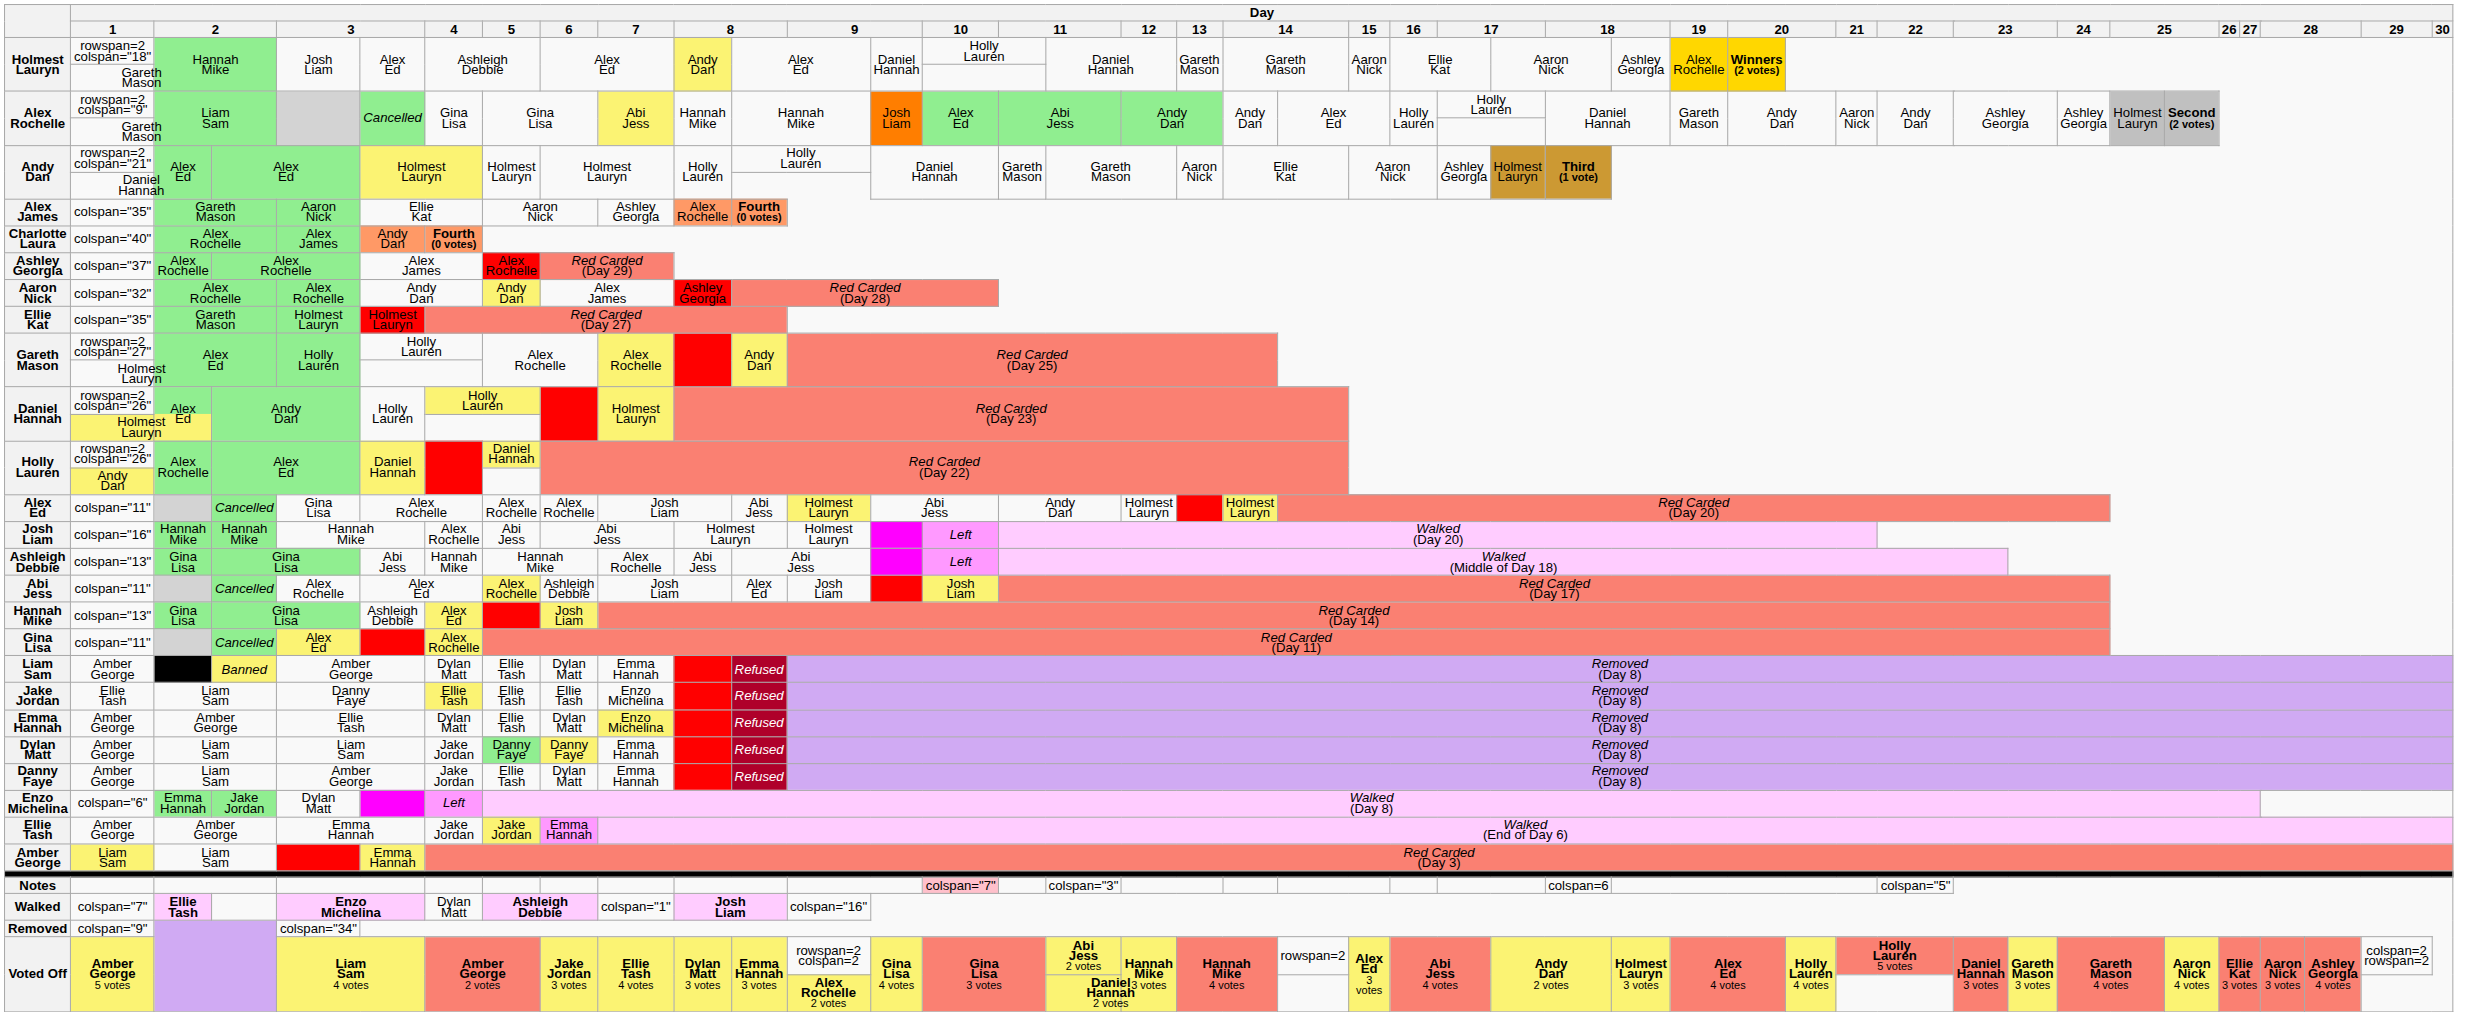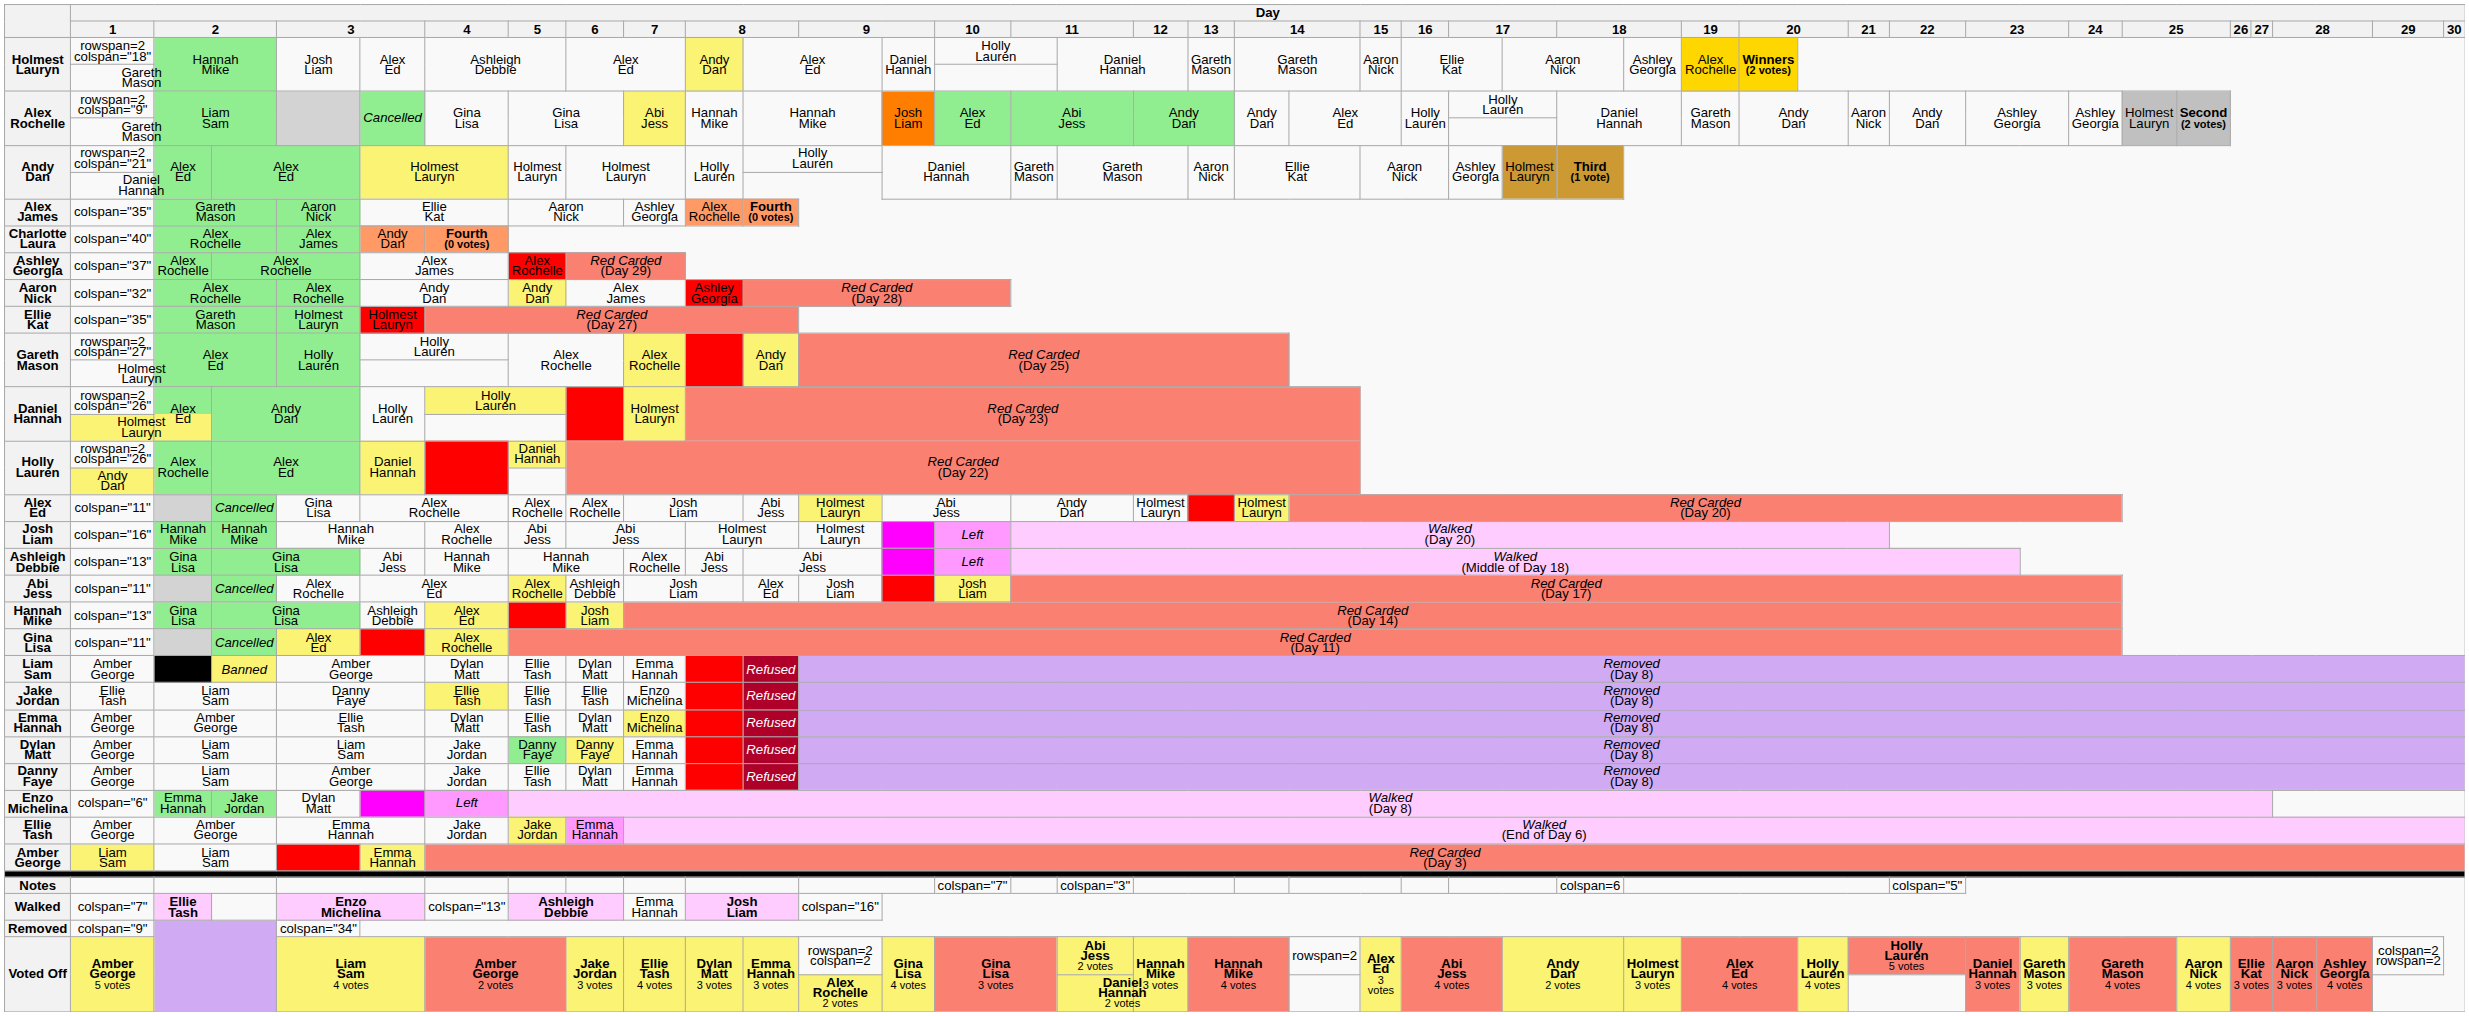(961, 885) pink background -> (972, 885) no background
(454, 906) Dylan Matt -> (467, 906) colspan="13"
(636, 906) colspan="1" -> (655, 906) Emma Hannah
